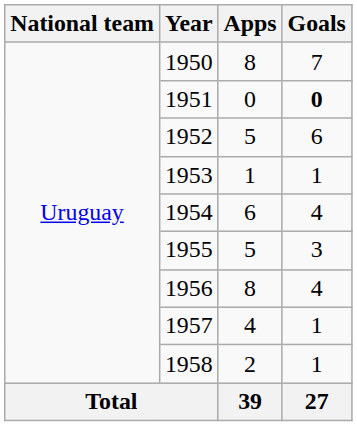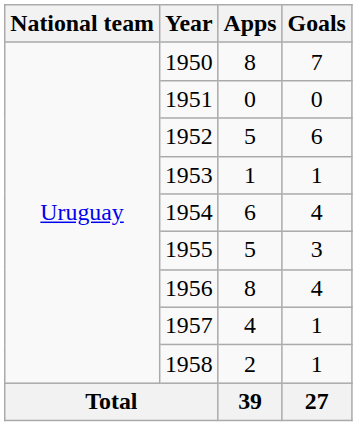(317, 99) bold -> (317, 99) normal
